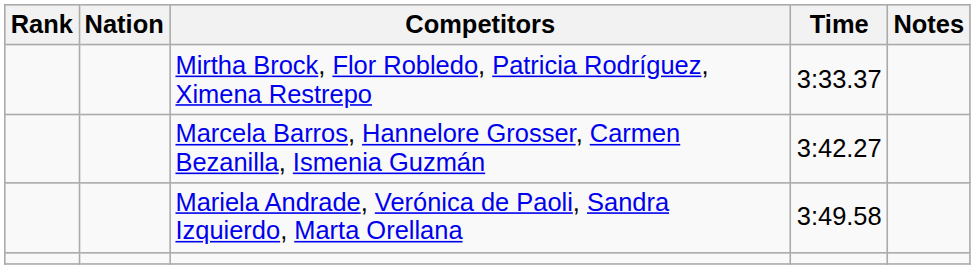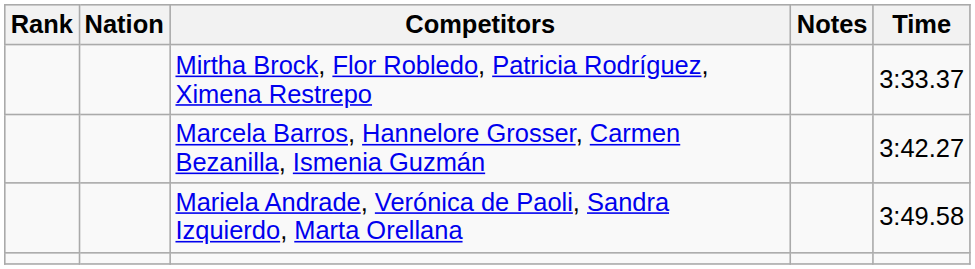columns swapped: (839, 24) <-> (929, 24)
